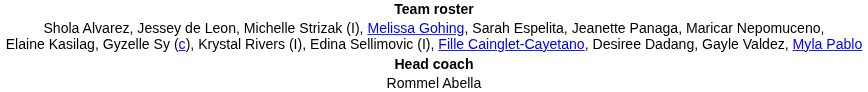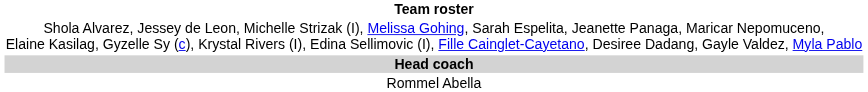(434, 64) no background -> (434, 64) lightgrey background
